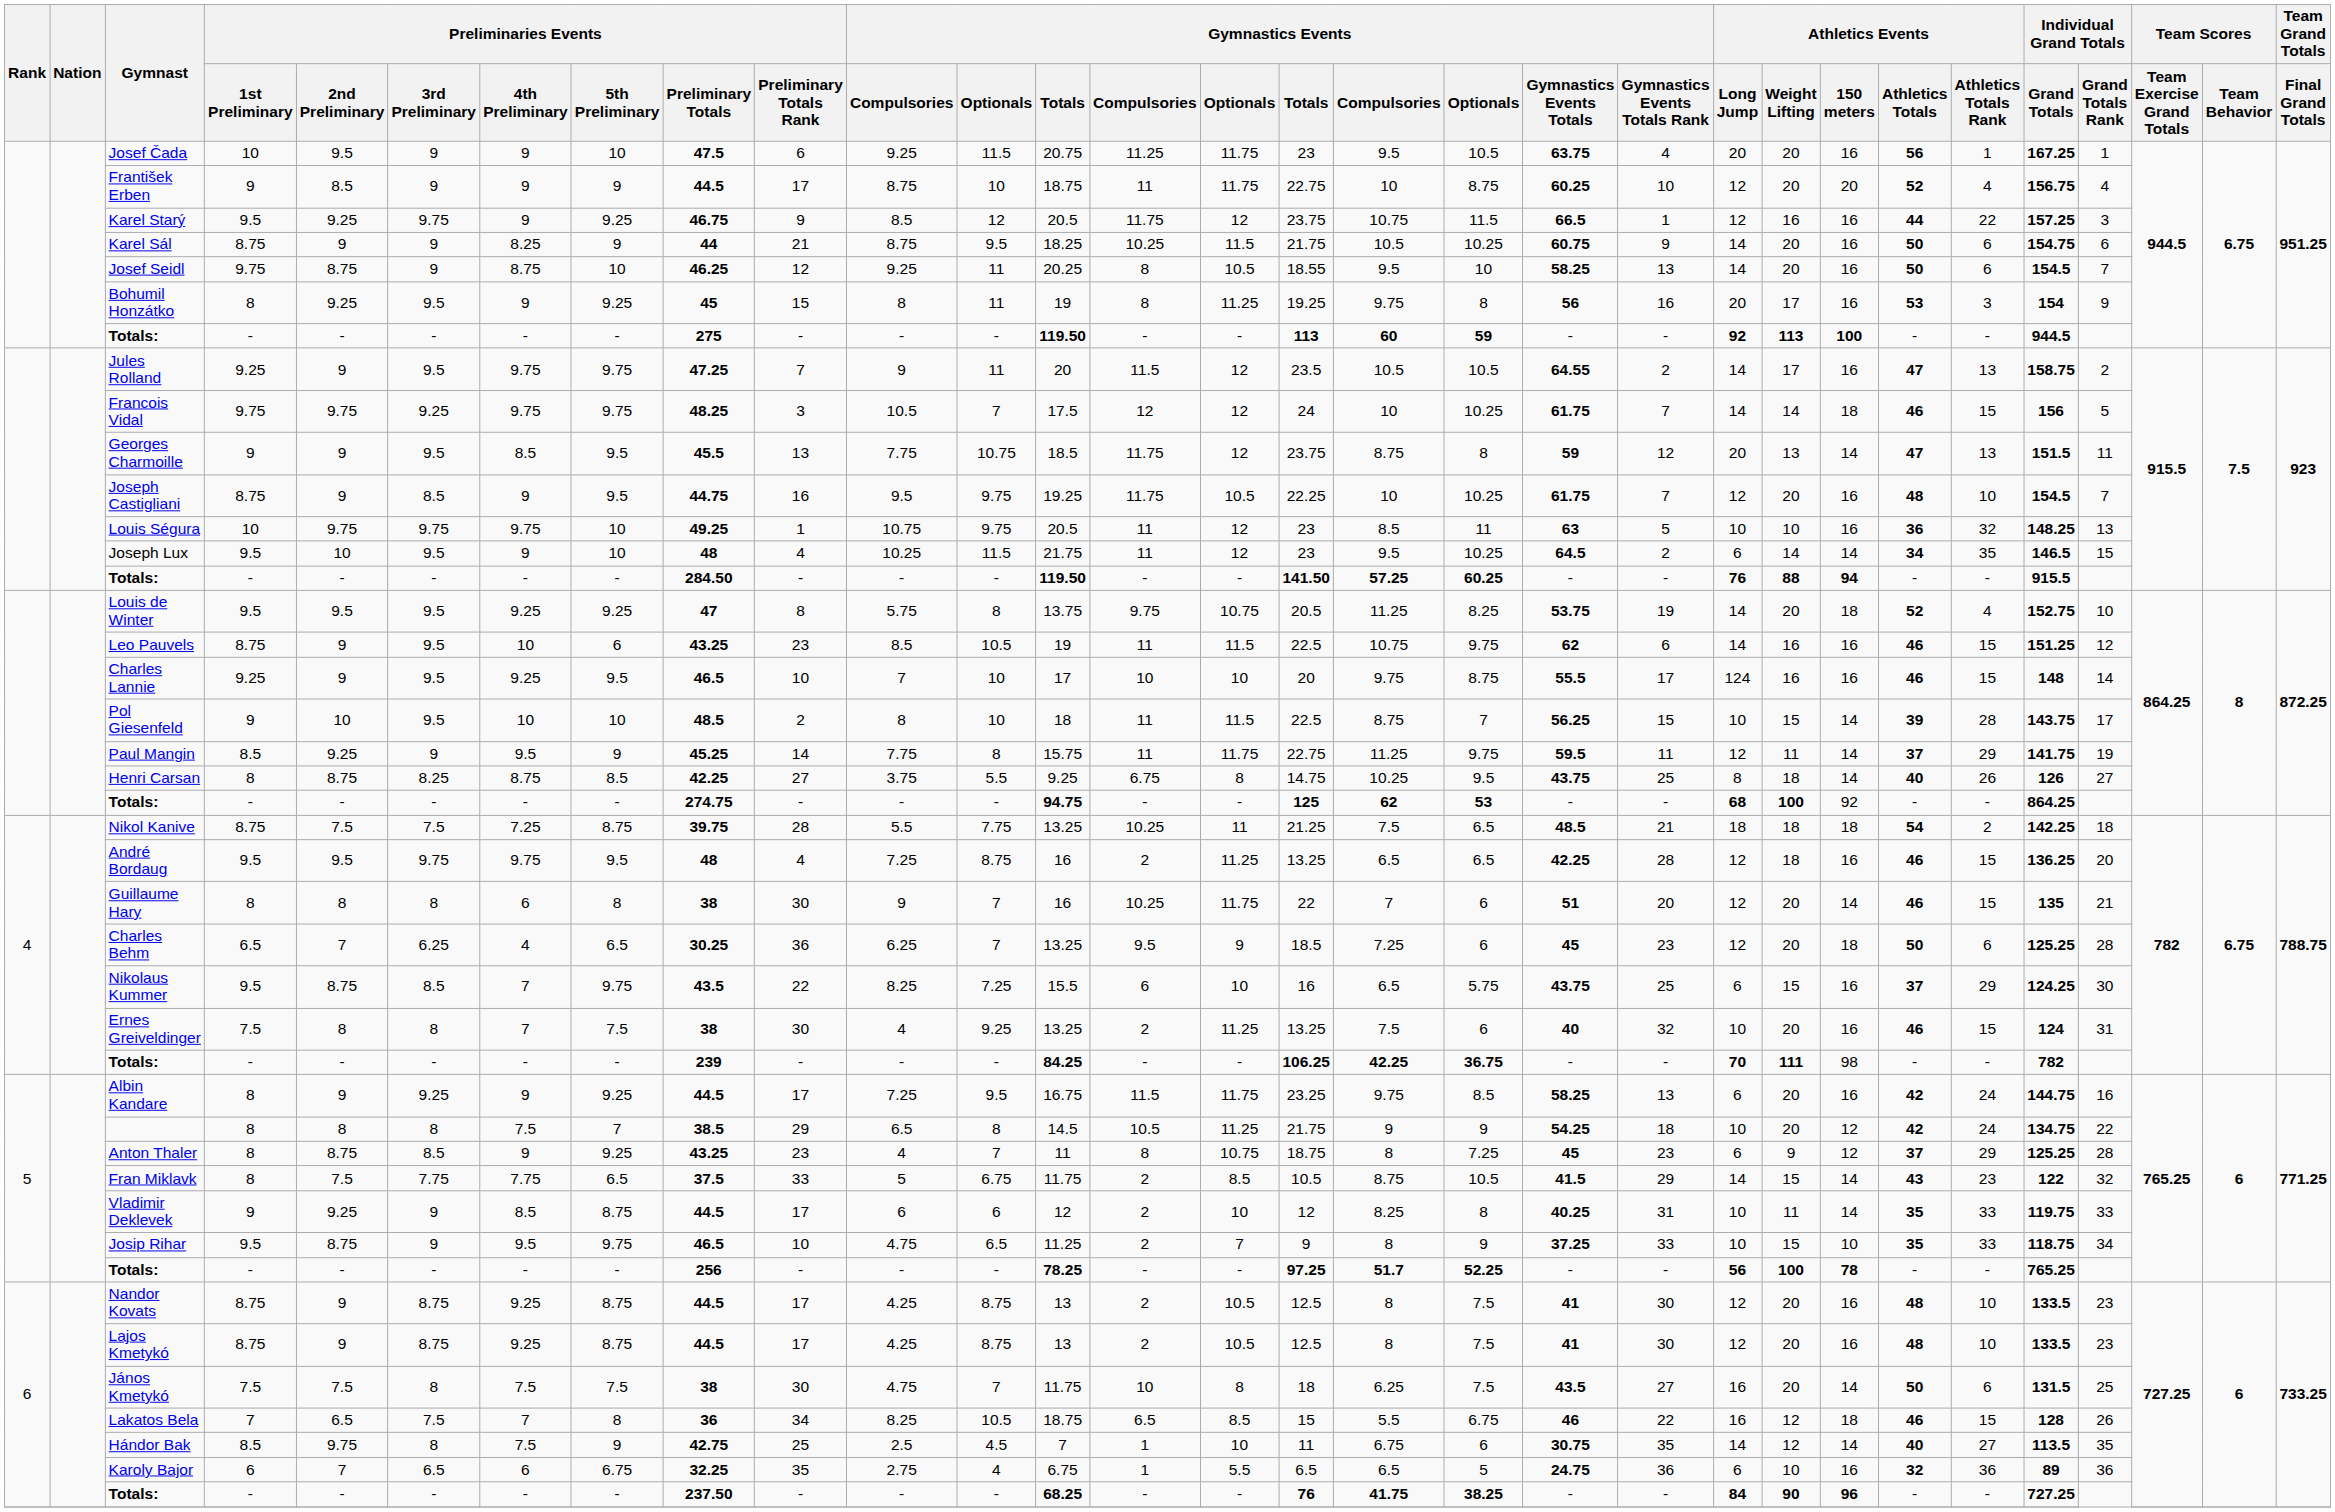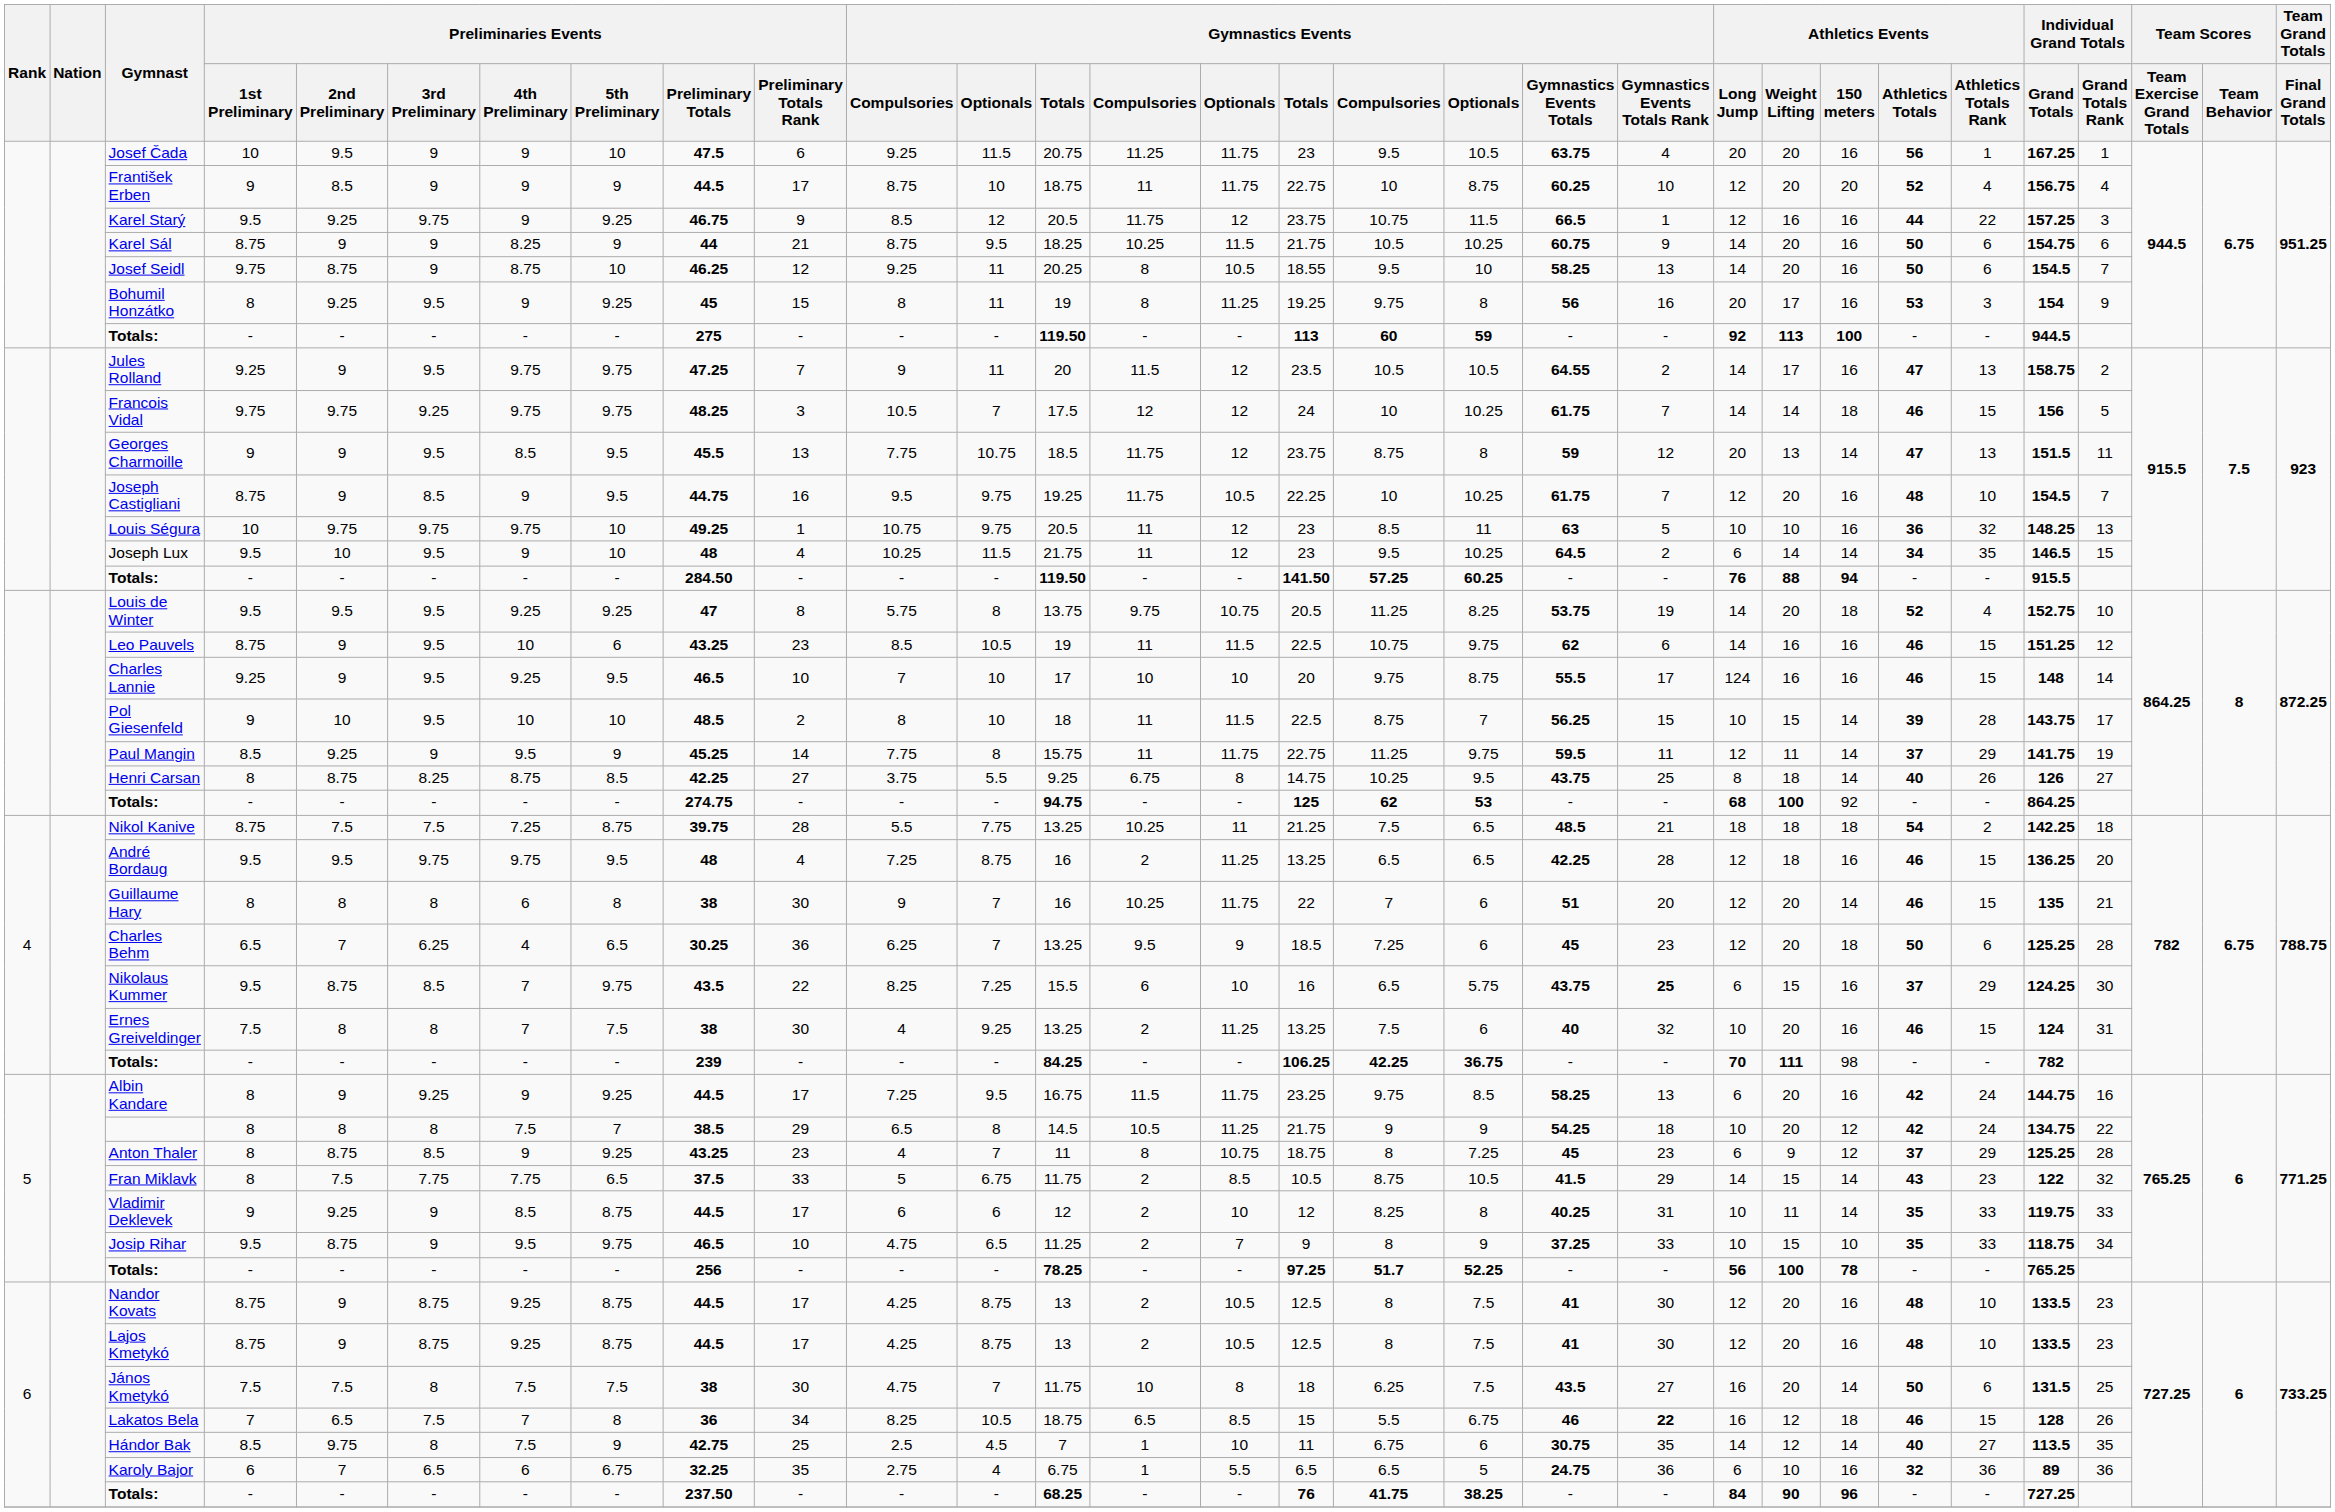(1666, 986) normal -> (1666, 986) bold
(1666, 1420) normal -> (1666, 1420) bold
